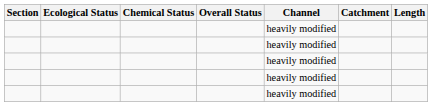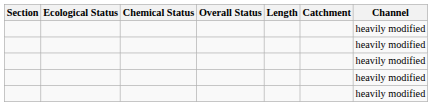columns swapped: (410, 12) <-> (301, 12)
